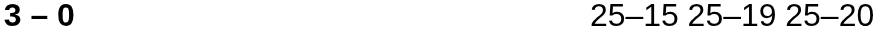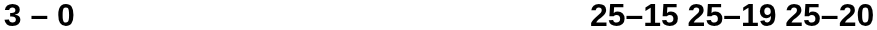(732, 15) normal -> (732, 15) bold
